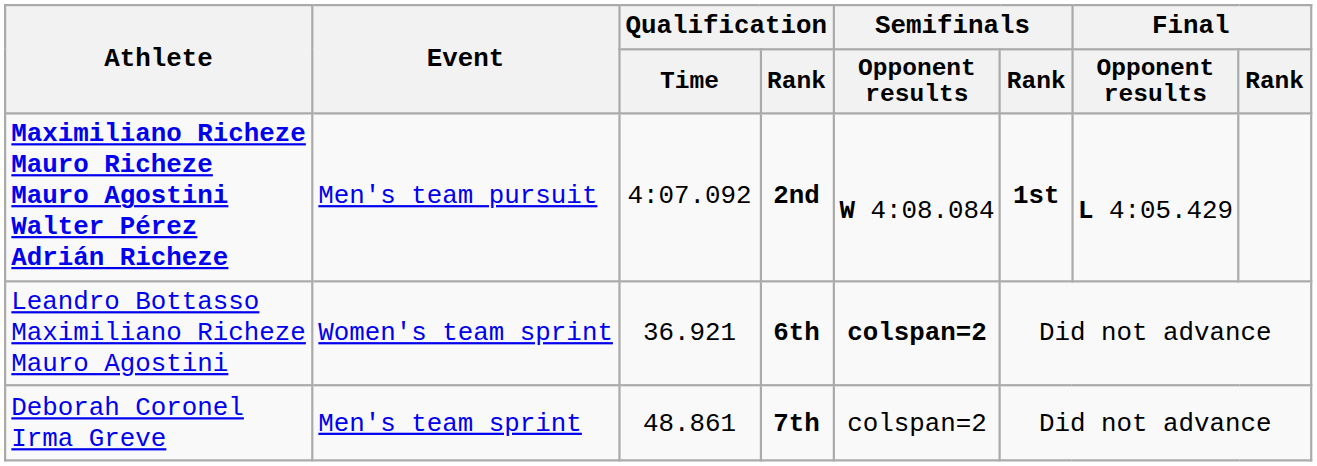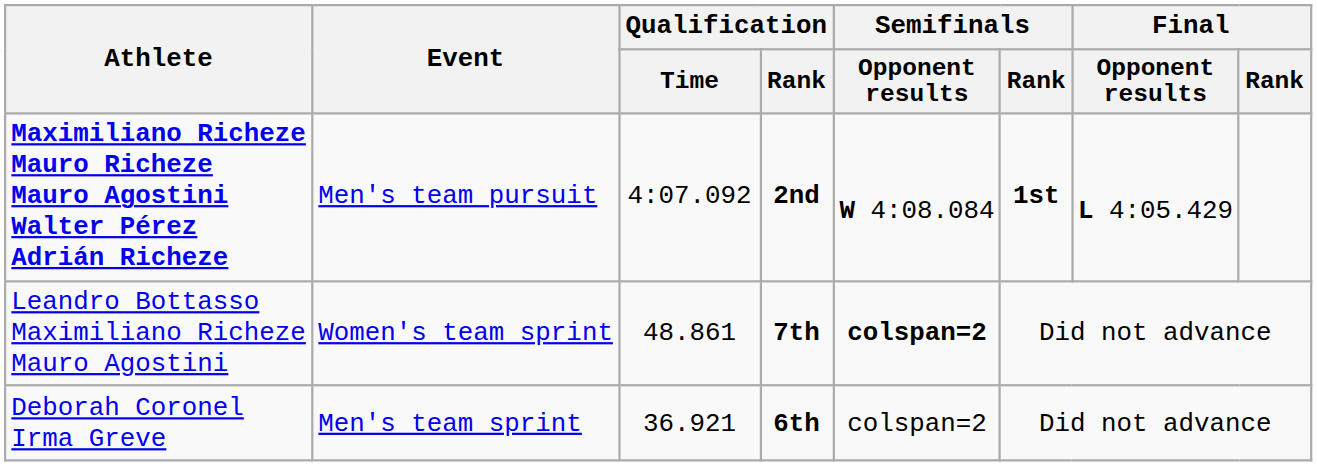(690, 333) 36.921 -> (690, 333) 48.861
(797, 333) 6th -> (797, 333) 7th
(690, 423) 48.861 -> (690, 423) 36.921
(797, 423) 7th -> (797, 423) 6th
